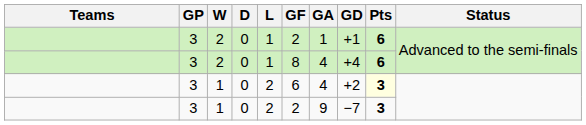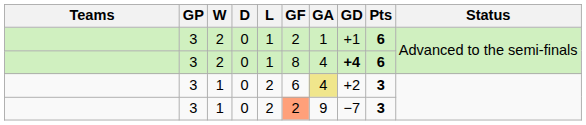(352, 62) normal -> (352, 62) bold
(323, 85) no background -> (323, 85) khaki background
(381, 85) lightyellow background -> (381, 85) no background
(295, 108) no background -> (295, 108) lightsalmon background
